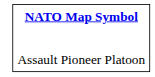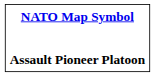(81, 59) normal -> (77, 59) bold
